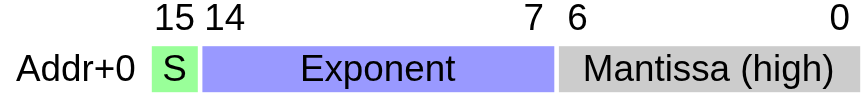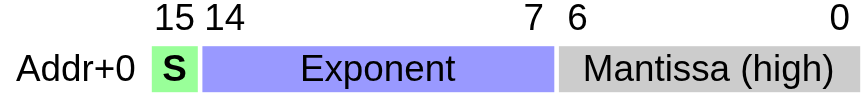(175, 68) normal -> (175, 68) bold
